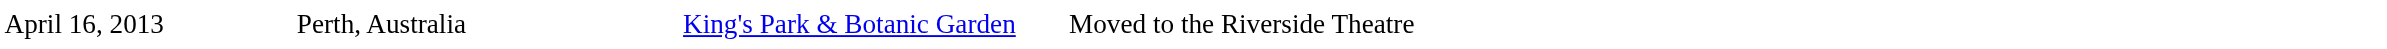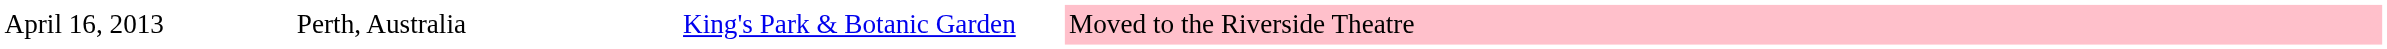(1242, 24) no background -> (1242, 24) pink background
